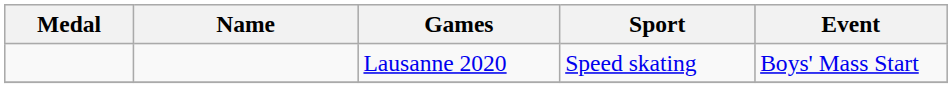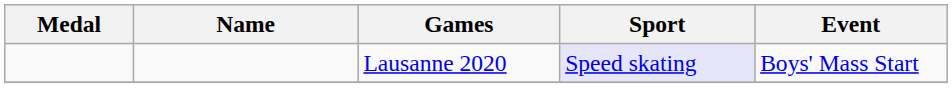(631, 62) no background -> (631, 62) lavender background
